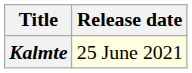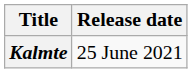(130, 51) lightyellow background -> (130, 51) no background
